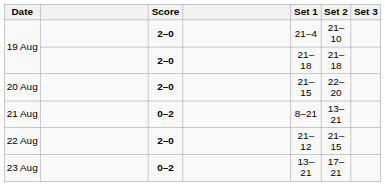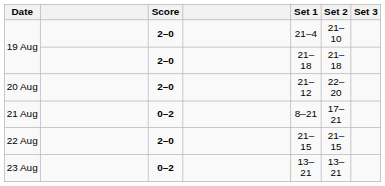(306, 87) 21–15 -> (306, 87) 21–12
(336, 114) 13–21 -> (336, 114) 17–21
(306, 141) 21–12 -> (306, 141) 21–15
(336, 168) 17–21 -> (336, 168) 13–21
